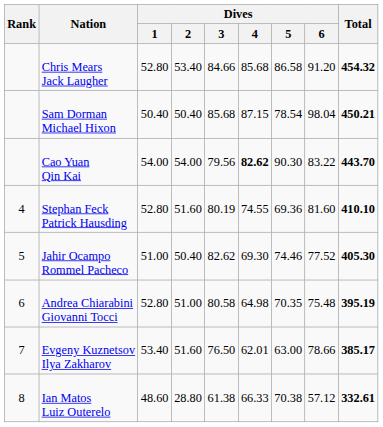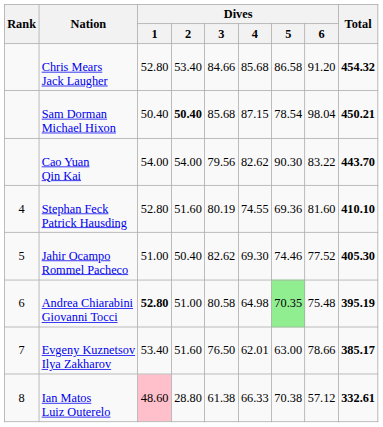(188, 114) normal -> (188, 114) bold
(255, 161) bold -> (255, 161) normal
(155, 303) normal -> (155, 303) bold
(288, 303) no background -> (288, 303) lightgreen background
(155, 398) no background -> (155, 398) pink background
